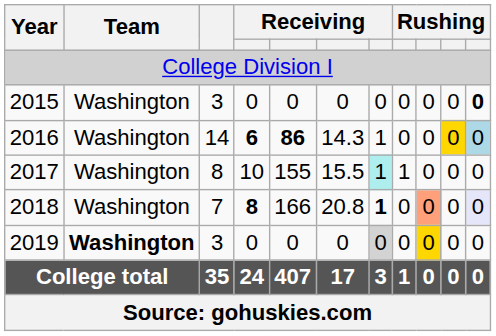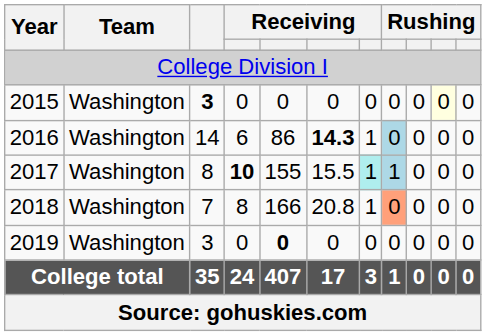(217, 102) normal -> (207, 102) bold
(453, 102) no background -> (444, 102) lightyellow background
(478, 102) bold -> (468, 102) normal
(252, 137) bold -> (242, 137) normal
(293, 137) bold -> (283, 137) normal
(343, 137) normal -> (333, 137) bold
(404, 137) no background -> (394, 137) lightblue background
(453, 137) gold background -> (444, 137) no background
(478, 137) lightblue background -> (468, 137) no background
(252, 172) normal -> (242, 172) bold
(404, 172) no background -> (394, 172) lightblue background
(252, 207) bold -> (242, 207) normal
(381, 207) bold -> (371, 207) normal
(404, 207) no background -> (394, 207) lightsalmon background
(429, 207) lightsalmon background -> (419, 207) no background
(478, 207) lavender background -> (468, 207) no background
(132, 242) bold -> (127, 242) normal
(293, 242) normal -> (283, 242) bold
(381, 242) lightgrey background -> (371, 242) no background
(429, 242) gold background -> (419, 242) no background
